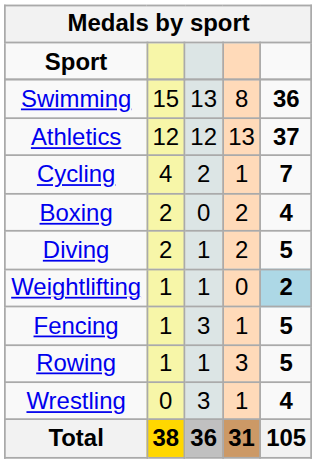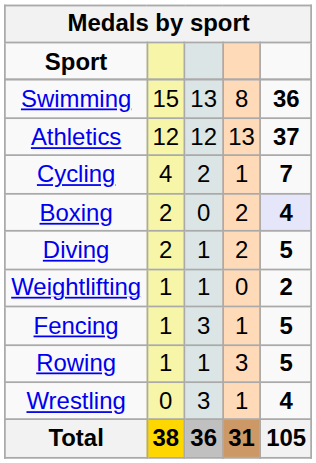(286, 212) no background -> (286, 212) lavender background
(286, 288) lightblue background -> (286, 288) no background
